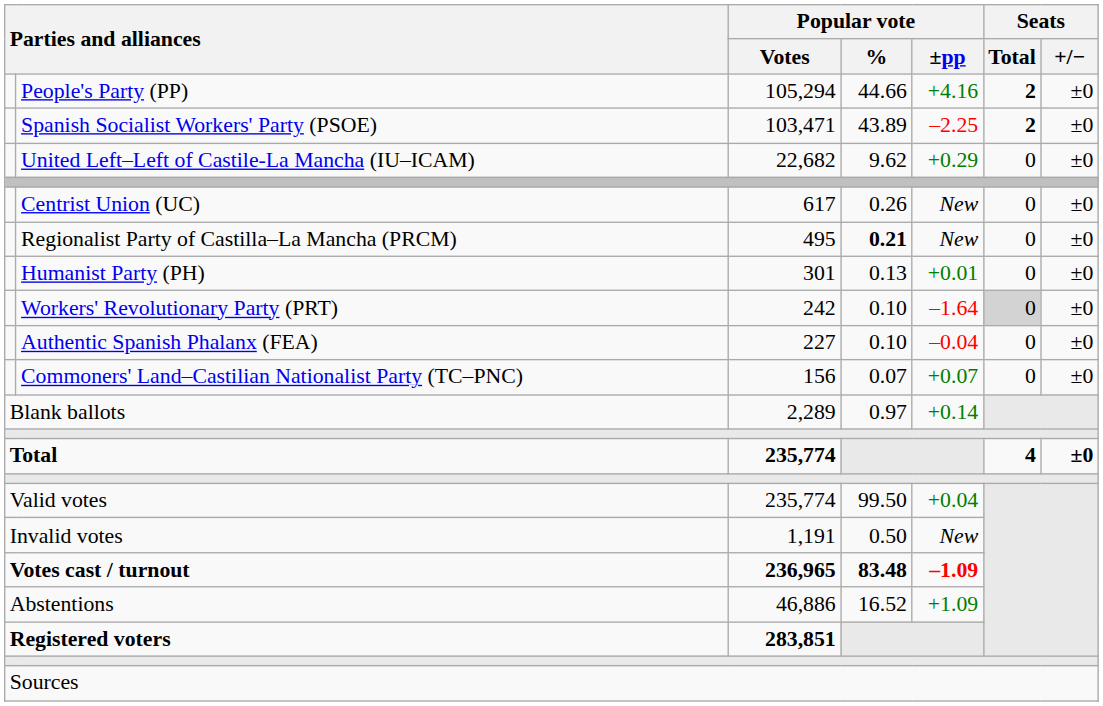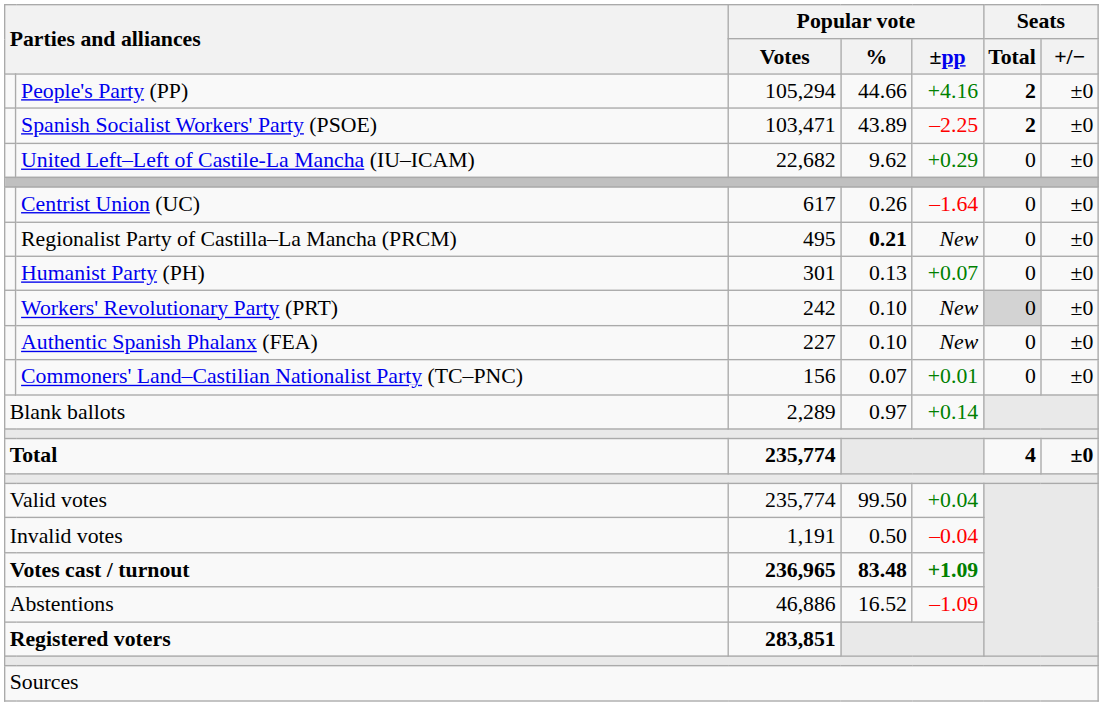(959, 204) New -> (954, 204) –1.64
(953, 273) +0.01 -> (953, 273) +0.07
(954, 307) –1.64 -> (959, 307) New
(954, 342) –0.04 -> (959, 342) New
(953, 376) +0.07 -> (953, 376) +0.01
(959, 534) New -> (954, 534) –0.04
(954, 569) –1.09 -> (953, 569) +1.09
(953, 604) +1.09 -> (954, 604) –1.09
